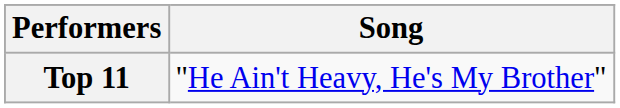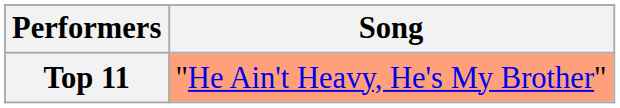(391, 77) no background -> (391, 77) lightsalmon background
